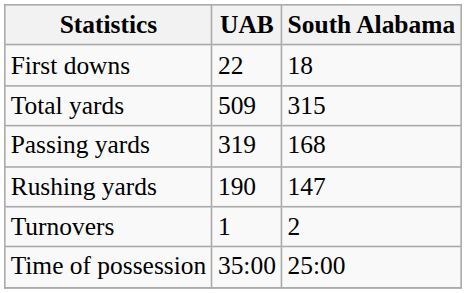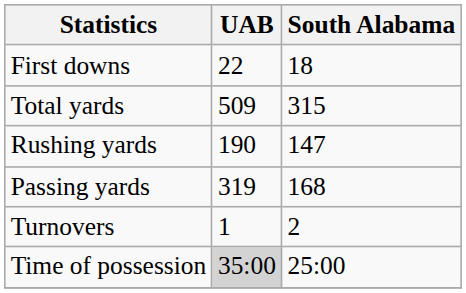rows swapped: (84, 186) <-> (80, 145)
(247, 266) no background -> (247, 266) lightgrey background
